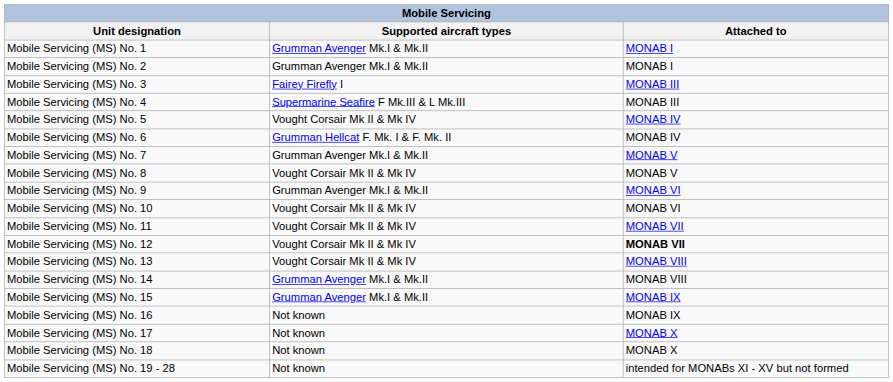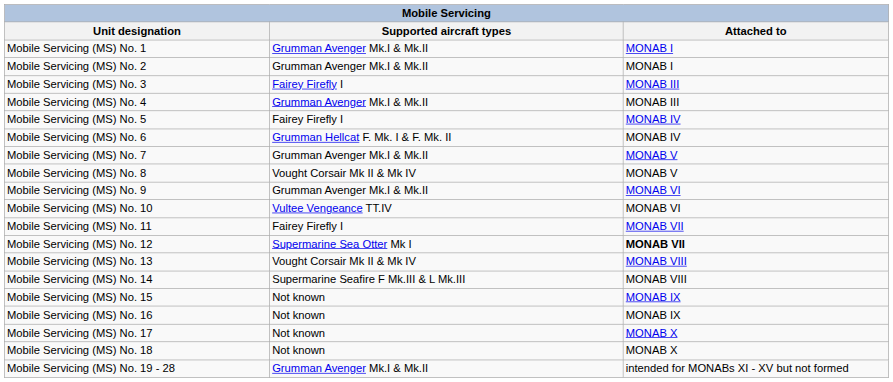(369, 102) Supermarine Seafire F Mk.III & L Mk.III -> (350, 102) Grumman Avenger Mk.I & Mk.II
(344, 119) Vought Corsair Mk II & Mk IV -> (308, 119) Fairey Firefly I
(344, 208) Vought Corsair Mk II & Mk IV -> (332, 208) Vultee Vengeance TT.IV
(344, 226) Vought Corsair Mk II & Mk IV -> (308, 226) Fairey Firefly I
(344, 244) Vought Corsair Mk II & Mk IV -> (342, 244) Supermarine Sea Otter Mk I
(350, 279) Grumman Avenger Mk.I & Mk.II -> (369, 279) Supermarine Seafire F Mk.III & L Mk.III
(350, 297) Grumman Avenger Mk.I & Mk.II -> (299, 297) Not known
(299, 368) Not known -> (350, 368) Grumman Avenger Mk.I & Mk.II
